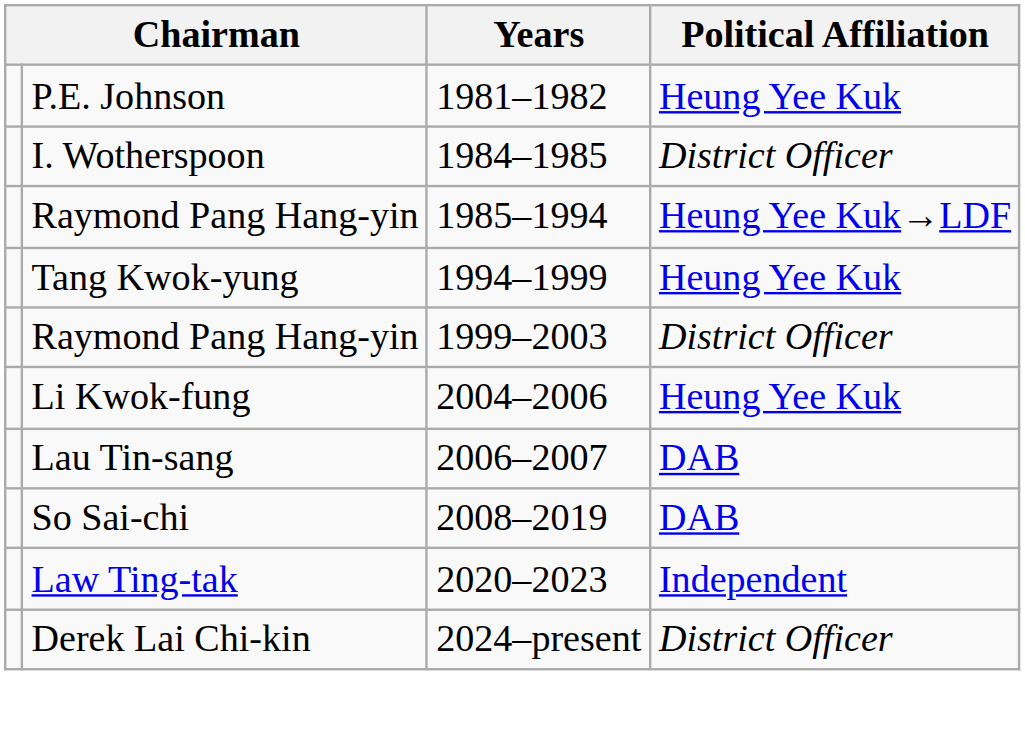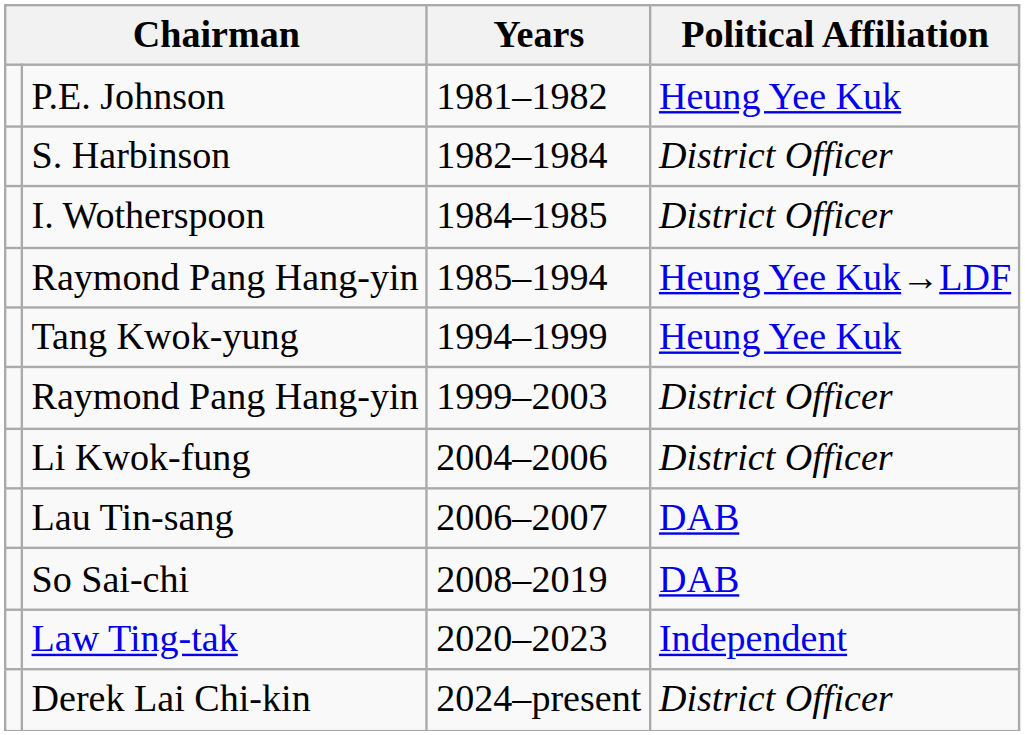+ row: (131, 155)
(780, 397) Heung Yee Kuk -> (776, 457) District Officer
